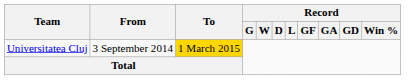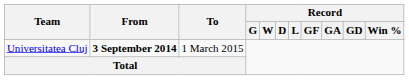(133, 48) normal -> (135, 48) bold
(209, 48) gold background -> (212, 48) no background
